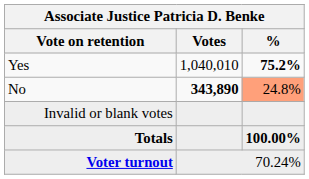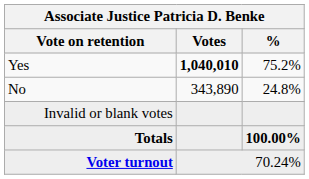(209, 65) normal -> (209, 65) bold
(280, 65) bold -> (282, 65) normal
(215, 89) bold -> (215, 89) normal
(282, 89) lightsalmon background -> (282, 89) no background
